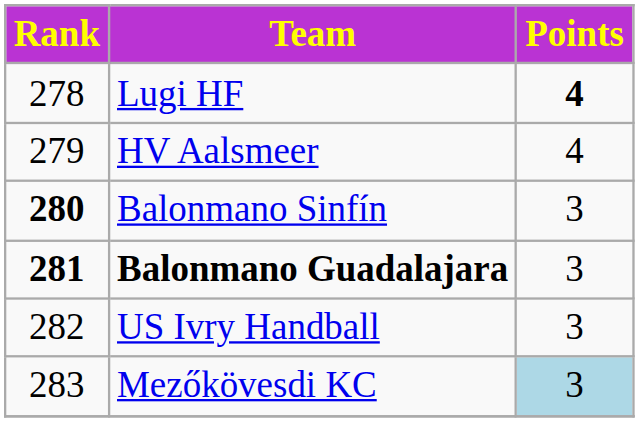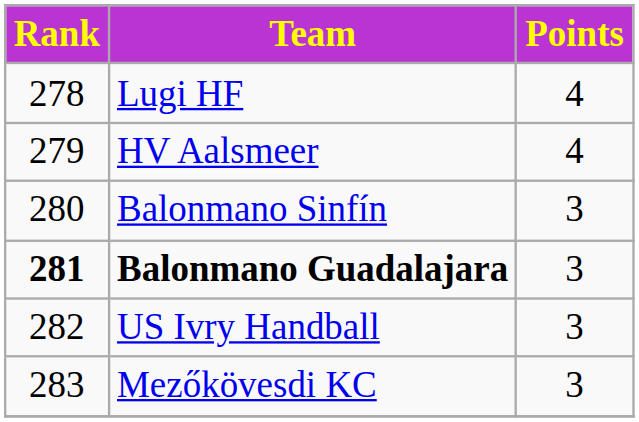(575, 92) bold -> (575, 92) normal
(57, 209) bold -> (57, 209) normal
(575, 385) lightblue background -> (575, 385) no background
